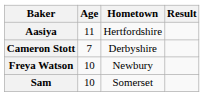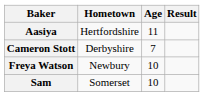columns swapped: (89, 14) <-> (133, 14)
